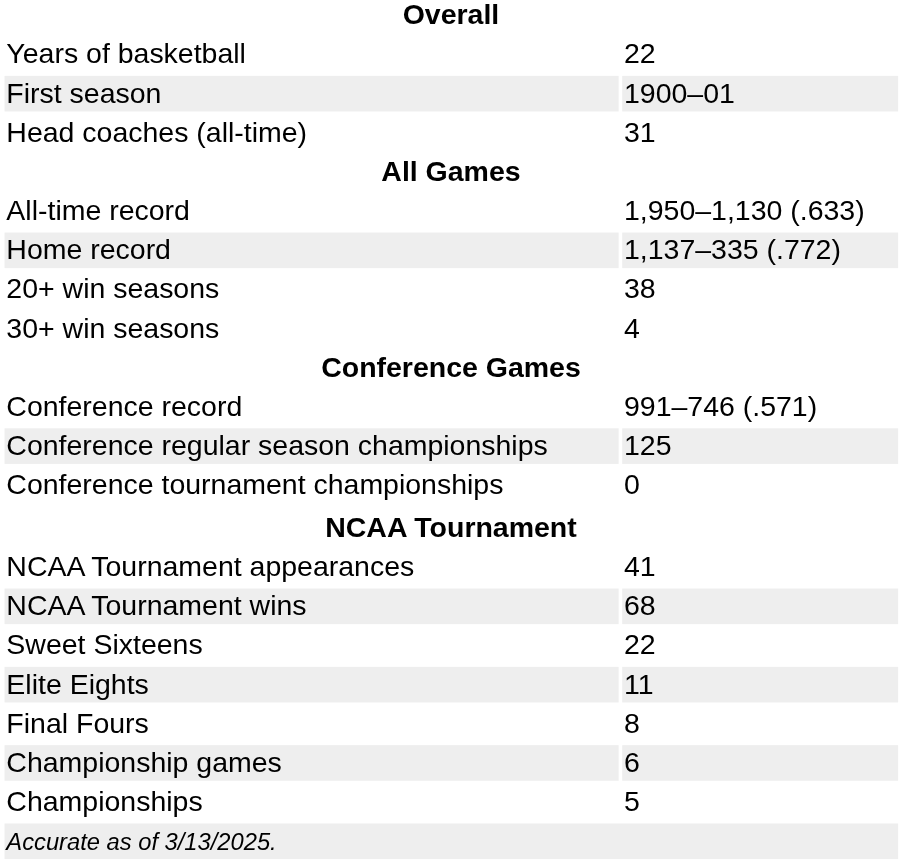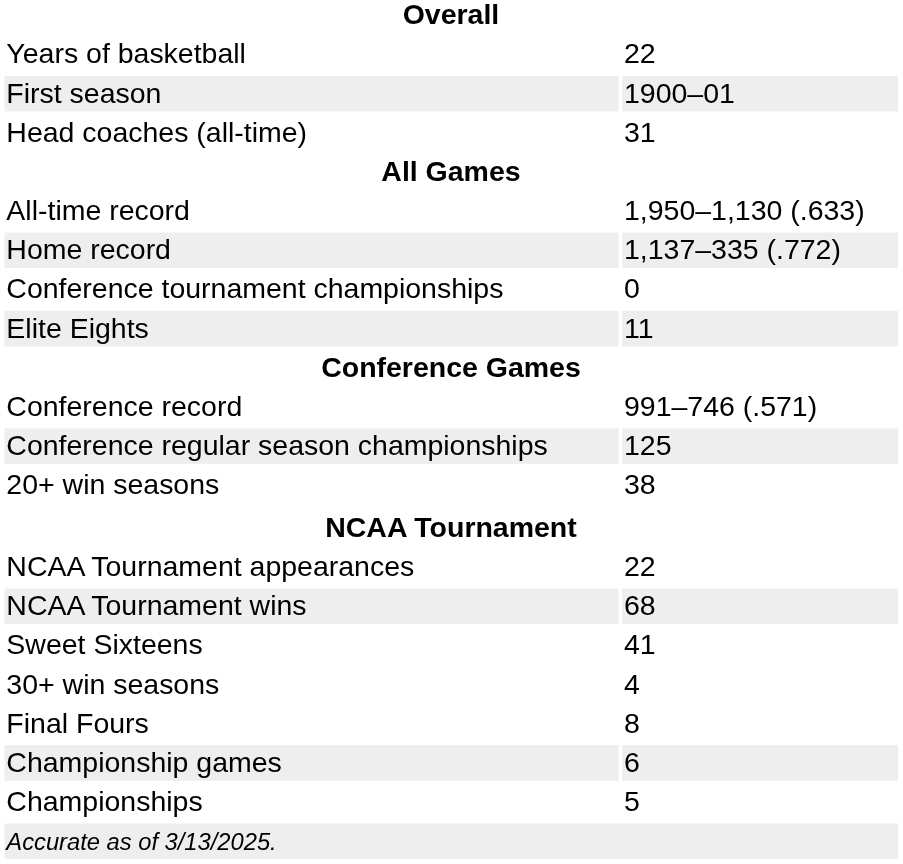rows swapped: (113, 289) <-> (255, 484)
rows swapped: (113, 328) <-> (78, 684)
(640, 566) 41 -> (640, 566) 22
(640, 645) 22 -> (640, 645) 41
